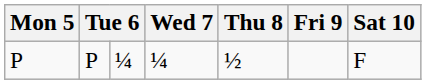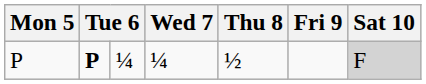(92, 60) normal -> (92, 60) bold
(360, 60) no background -> (360, 60) lightgrey background
